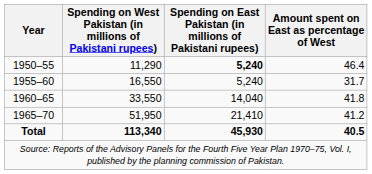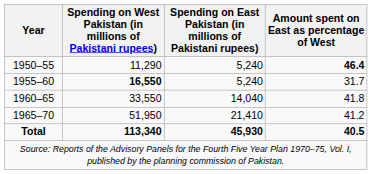(250, 65) bold -> (250, 65) normal
(354, 65) normal -> (354, 65) bold
(145, 82) normal -> (145, 82) bold
